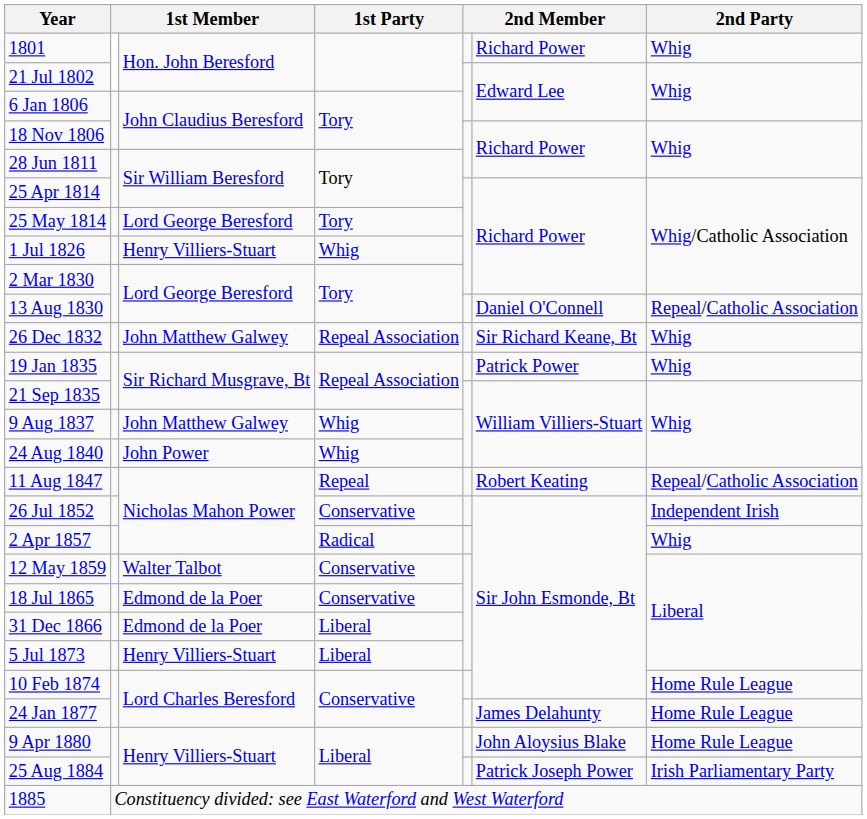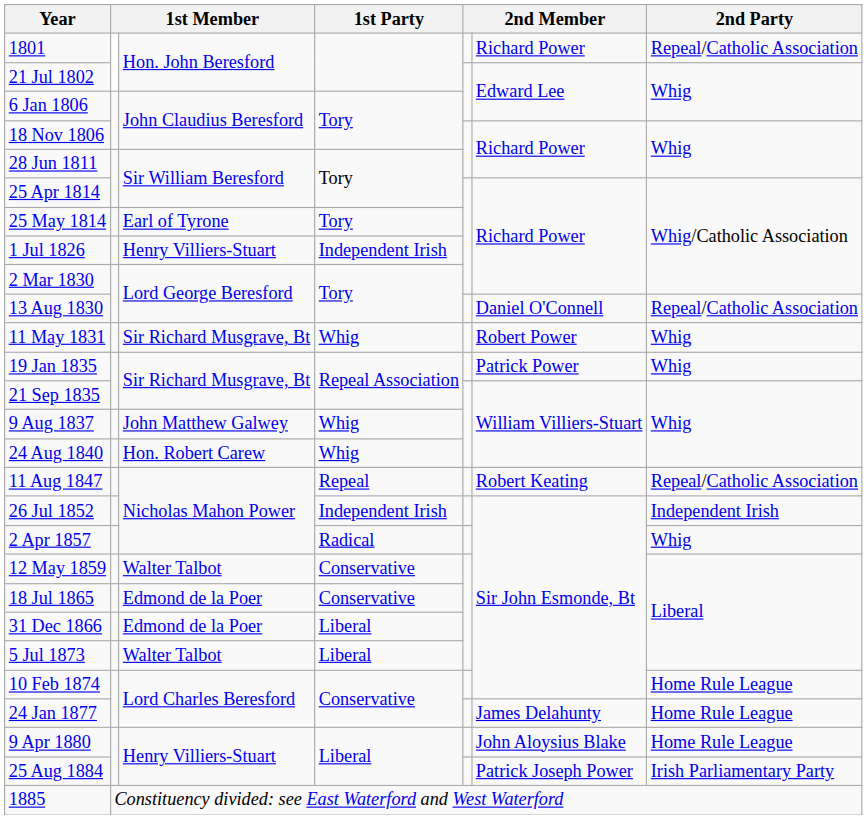(671, 47) Whig -> (754, 47) Repeal/Catholic Association
(208, 221) Lord George Beresford -> (176, 221) Earl of Tyrone
(339, 250) Whig -> (383, 250) Independent Irish
+ row: (57, 337)
- row: (55, 337)
(166, 452) John Power -> (194, 452) Hon. Robert Carew
(367, 510) Conservative -> (383, 510) Independent Irish
(199, 655) Henry Villiers-Stuart -> (172, 655) Walter Talbot
